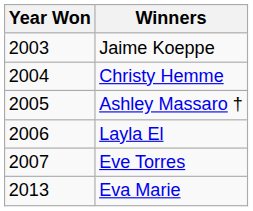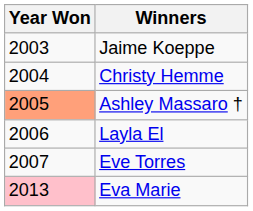(29, 104) no background -> (29, 104) lightsalmon background
(29, 190) no background -> (29, 190) pink background
